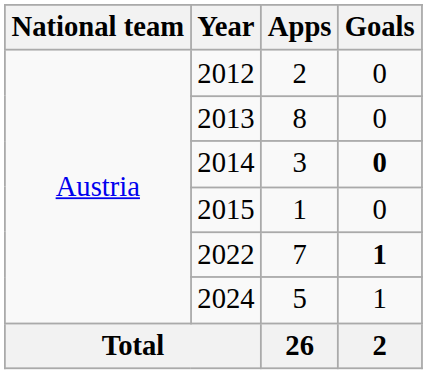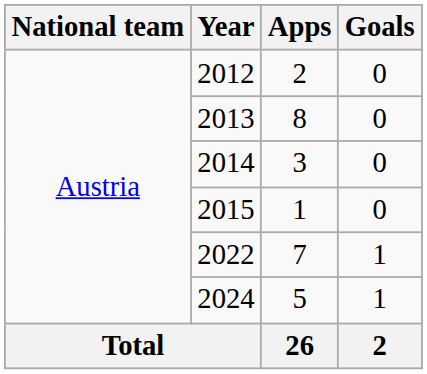(380, 163) bold -> (380, 163) normal
(380, 254) bold -> (380, 254) normal
